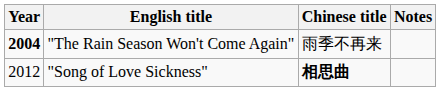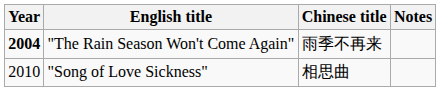(24, 72) 2012 -> (24, 72) 2010
(326, 71) bold -> (326, 71) normal
